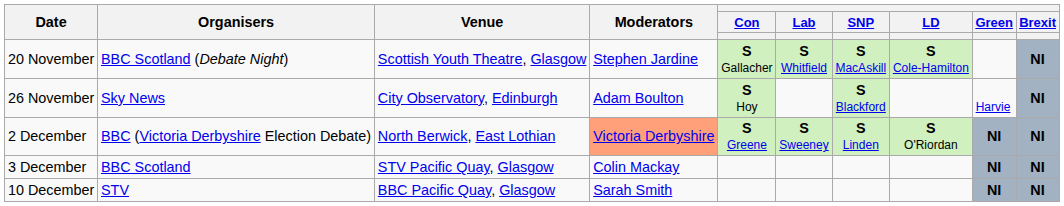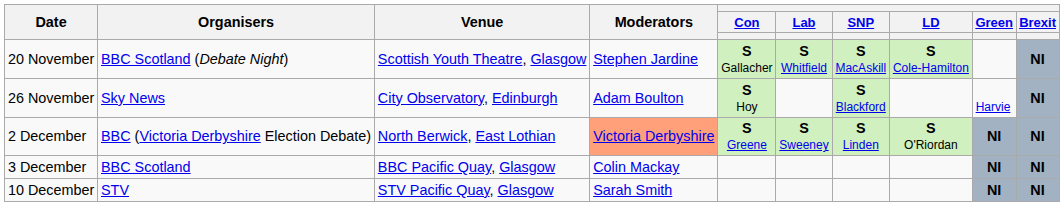(466, 167) STV Pacific Quay, Glasgow -> (467, 167) BBC Pacific Quay, Glasgow
(467, 190) BBC Pacific Quay, Glasgow -> (466, 190) STV Pacific Quay, Glasgow
